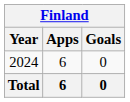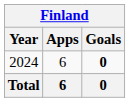(103, 62) normal -> (103, 62) bold
